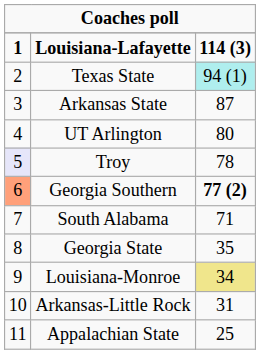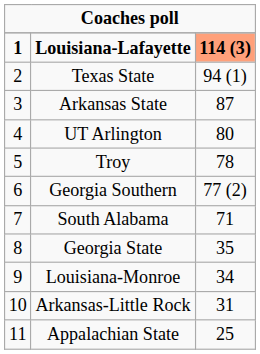(225, 47) no background -> (225, 47) lightsalmon background
(225, 76) paleturquoise background -> (225, 76) no background
(18, 162) lavender background -> (18, 162) no background
(18, 190) lightsalmon background -> (18, 190) no background
(225, 190) bold -> (225, 190) normal
(225, 276) khaki background -> (225, 276) no background
